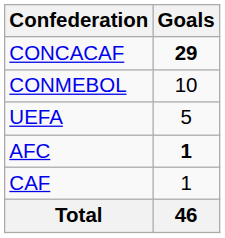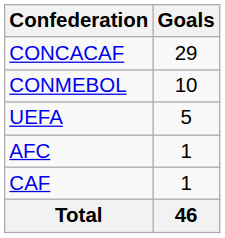(186, 53) bold -> (186, 53) normal
(186, 150) bold -> (186, 150) normal
